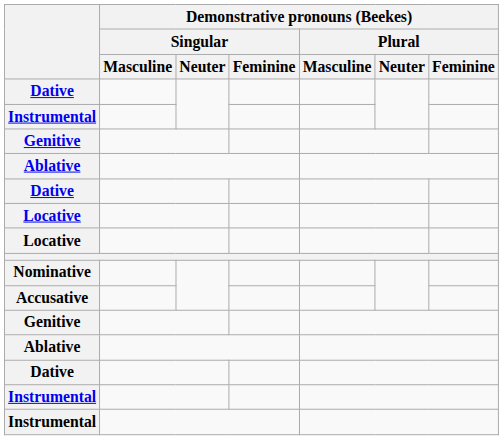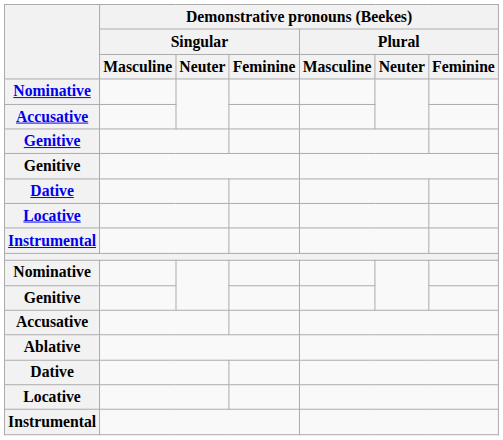(52, 91) Dative -> (52, 91) Nominative
(52, 116) Instrumental -> (52, 116) Accusative
(52, 166) Ablative -> (52, 166) Genitive
(52, 240) Locative -> (52, 240) Instrumental
(52, 297) Accusative -> (52, 297) Genitive
(52, 322) Genitive -> (52, 322) Accusative
(52, 397) Instrumental -> (52, 397) Locative
